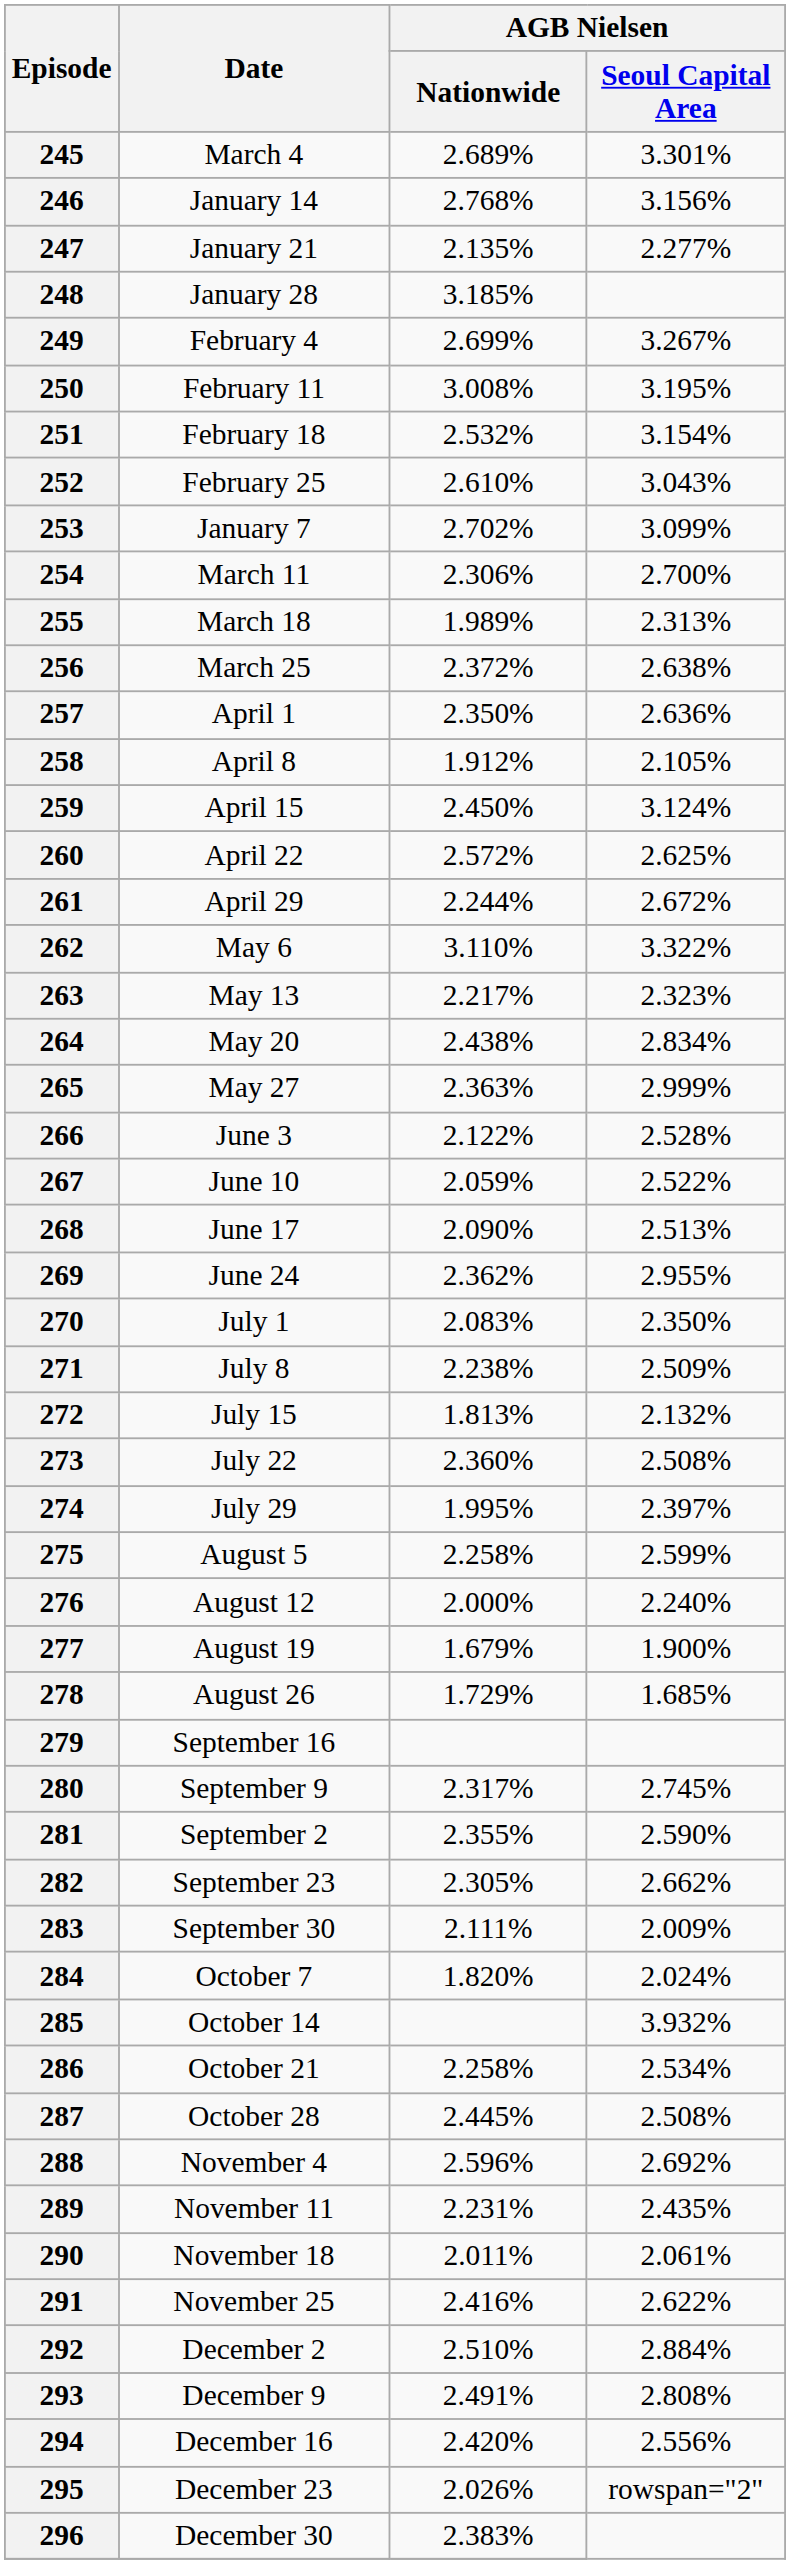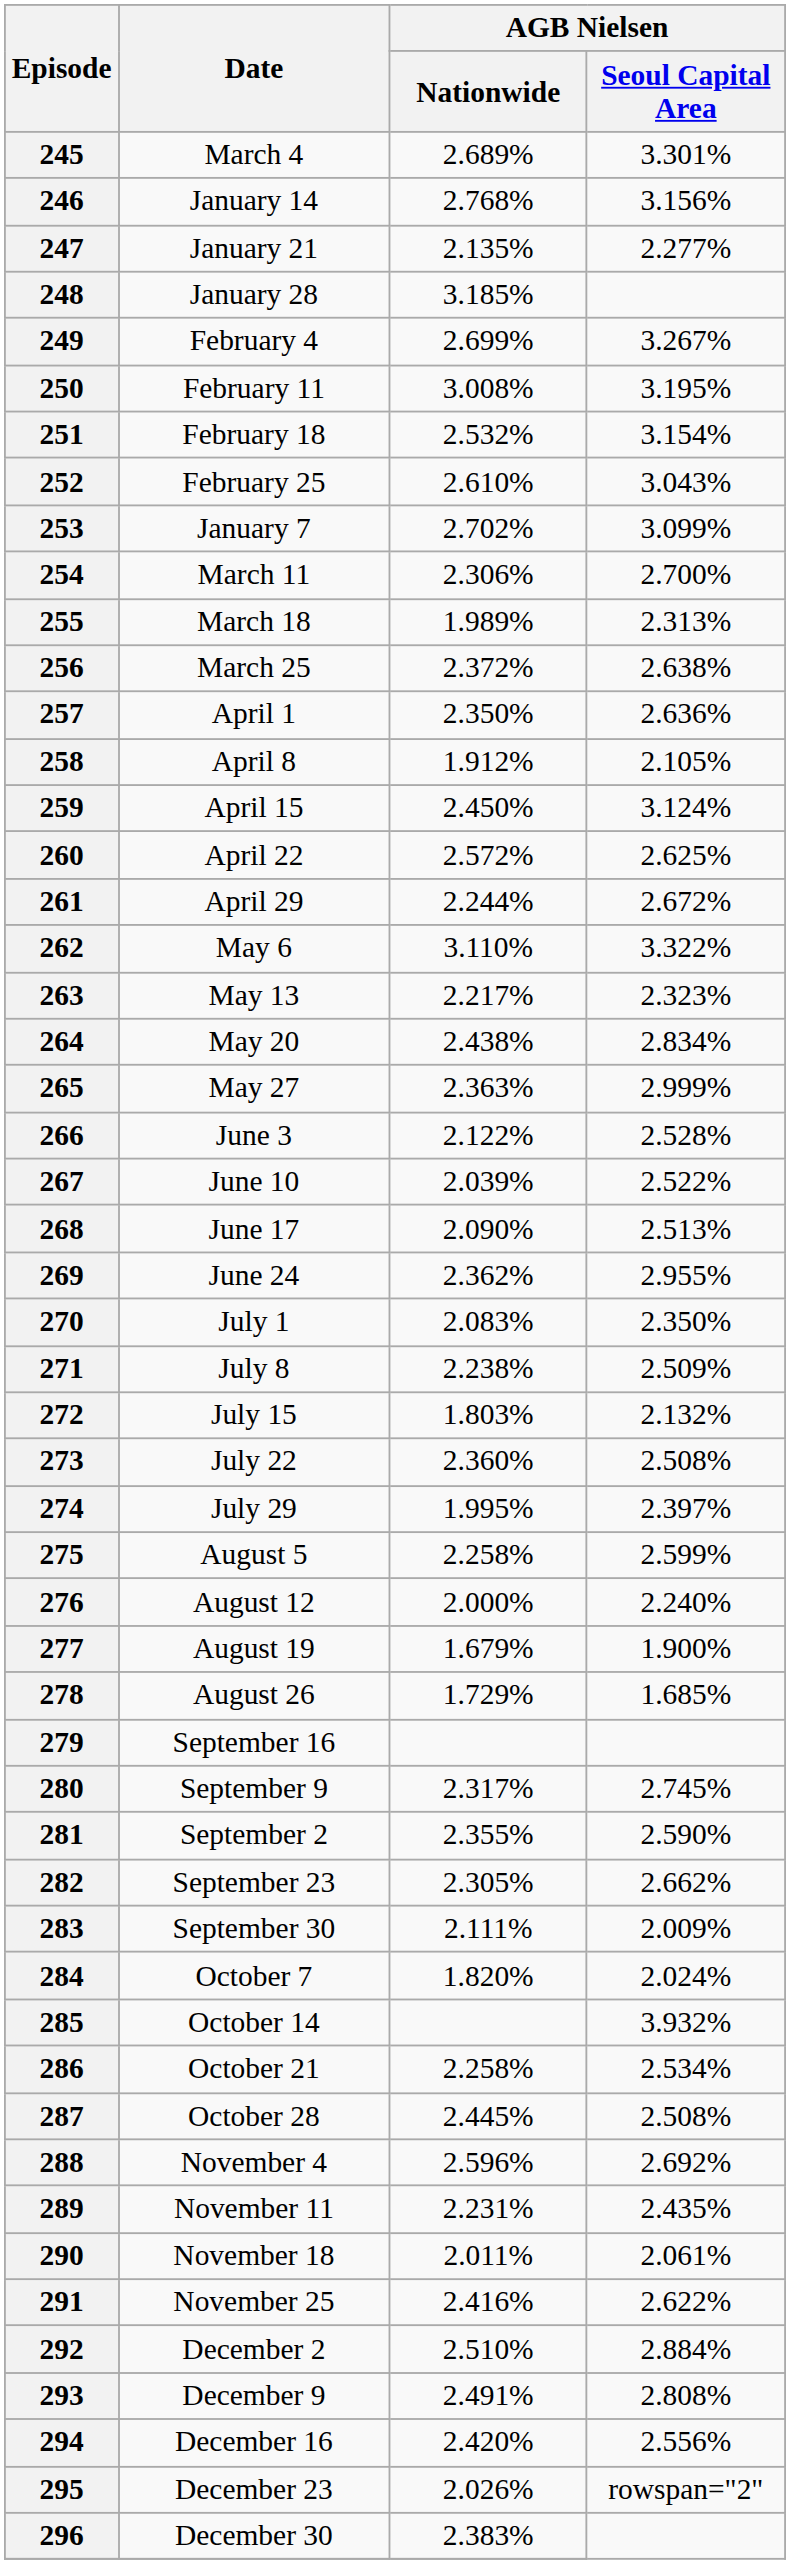(488, 1181) 2.059% -> (488, 1181) 2.039%
(488, 1414) 1.813% -> (488, 1414) 1.803%
